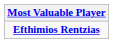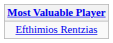(56, 30) bold -> (56, 30) normal
